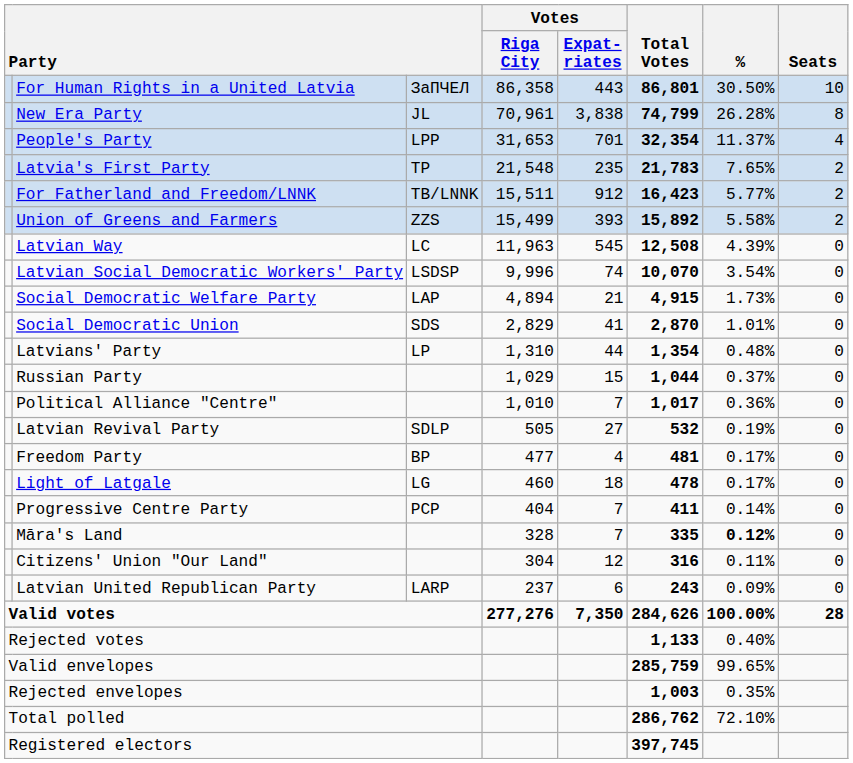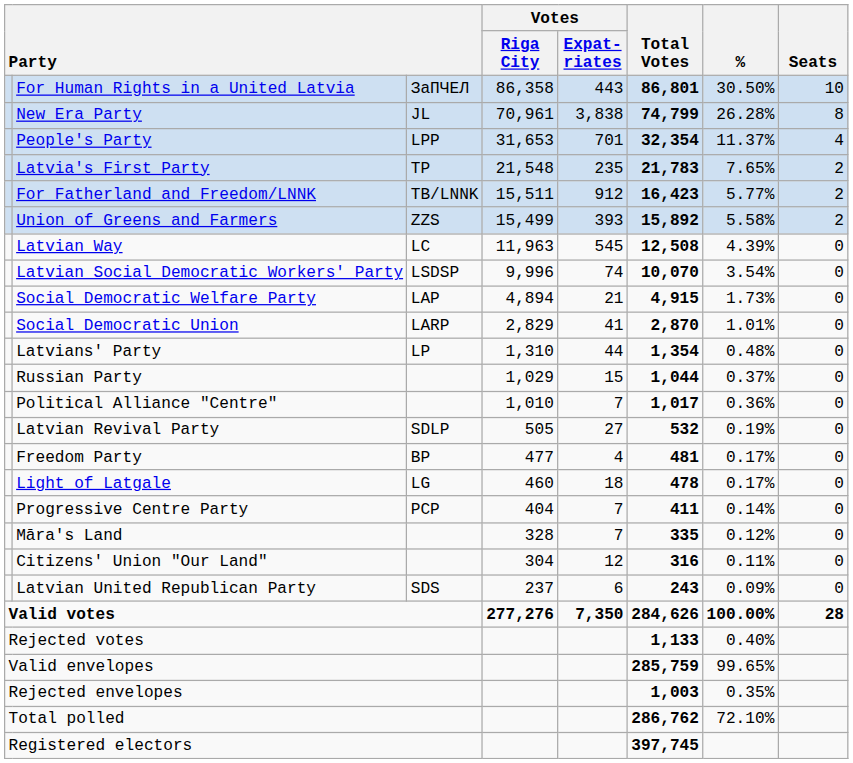(425, 325) SDS -> (430, 325) LARP
(750, 536) bold -> (750, 536) normal
(430, 588) LARP -> (425, 588) SDS
